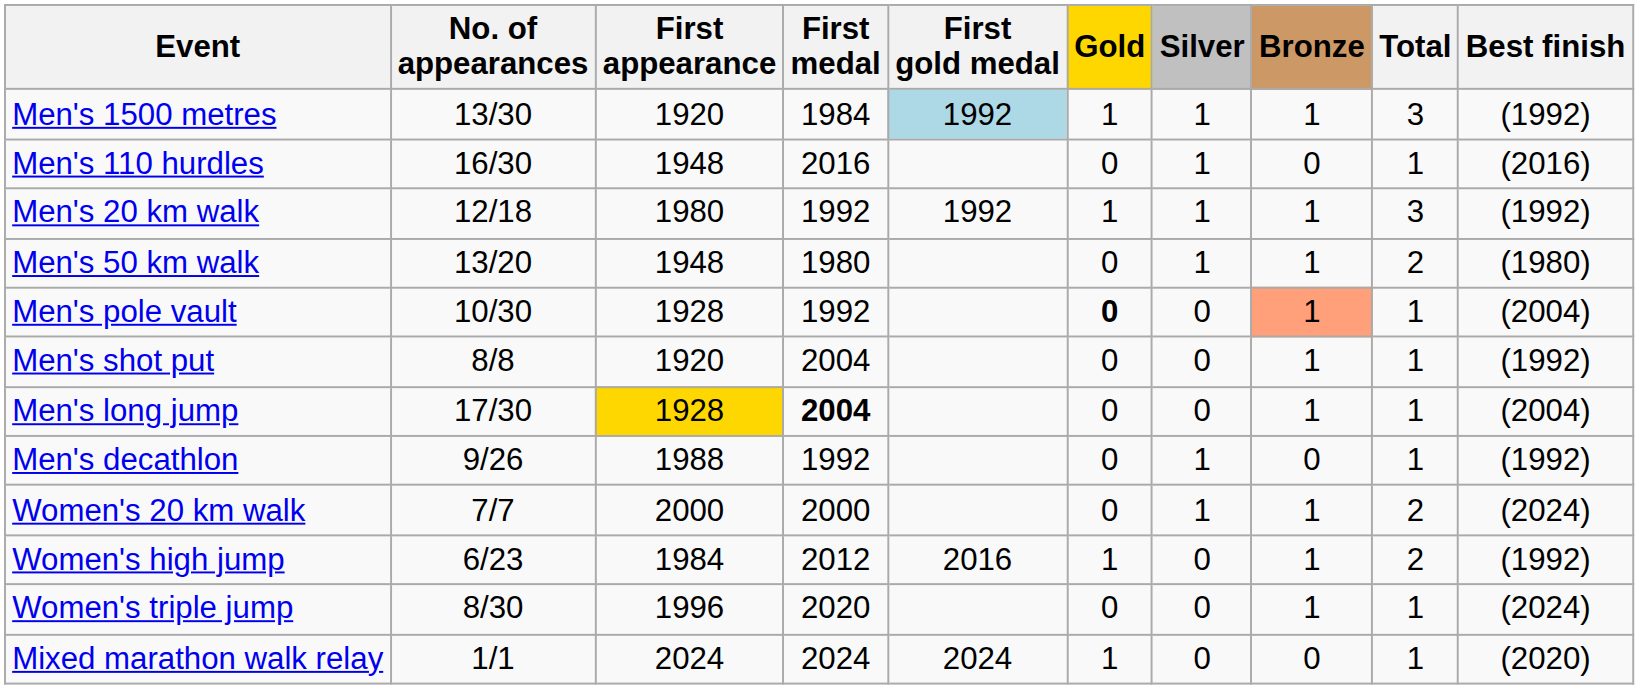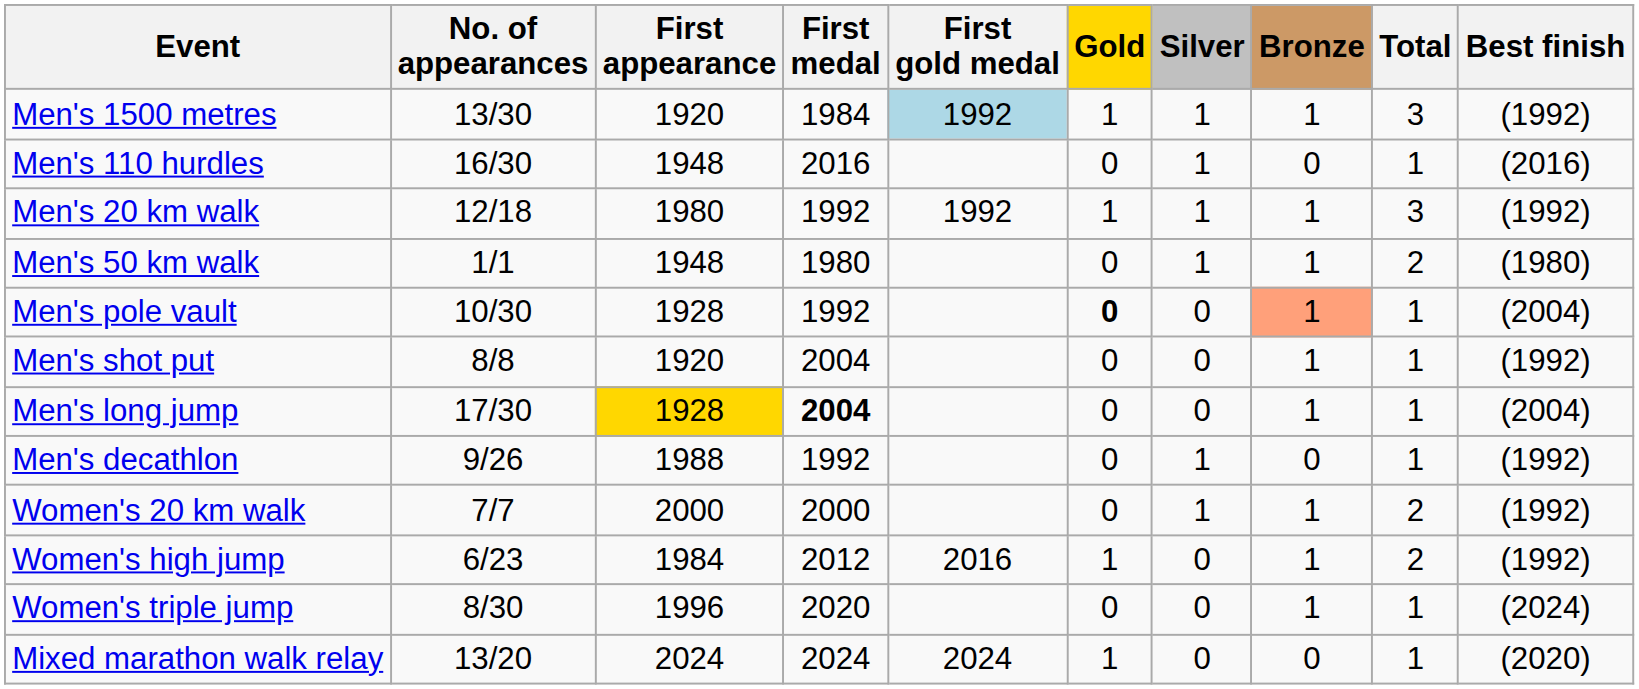(493, 262) 13/20 -> (493, 262) 1/1
(1546, 509) (2024) -> (1546, 509) (1992)
(493, 658) 1/1 -> (493, 658) 13/20
